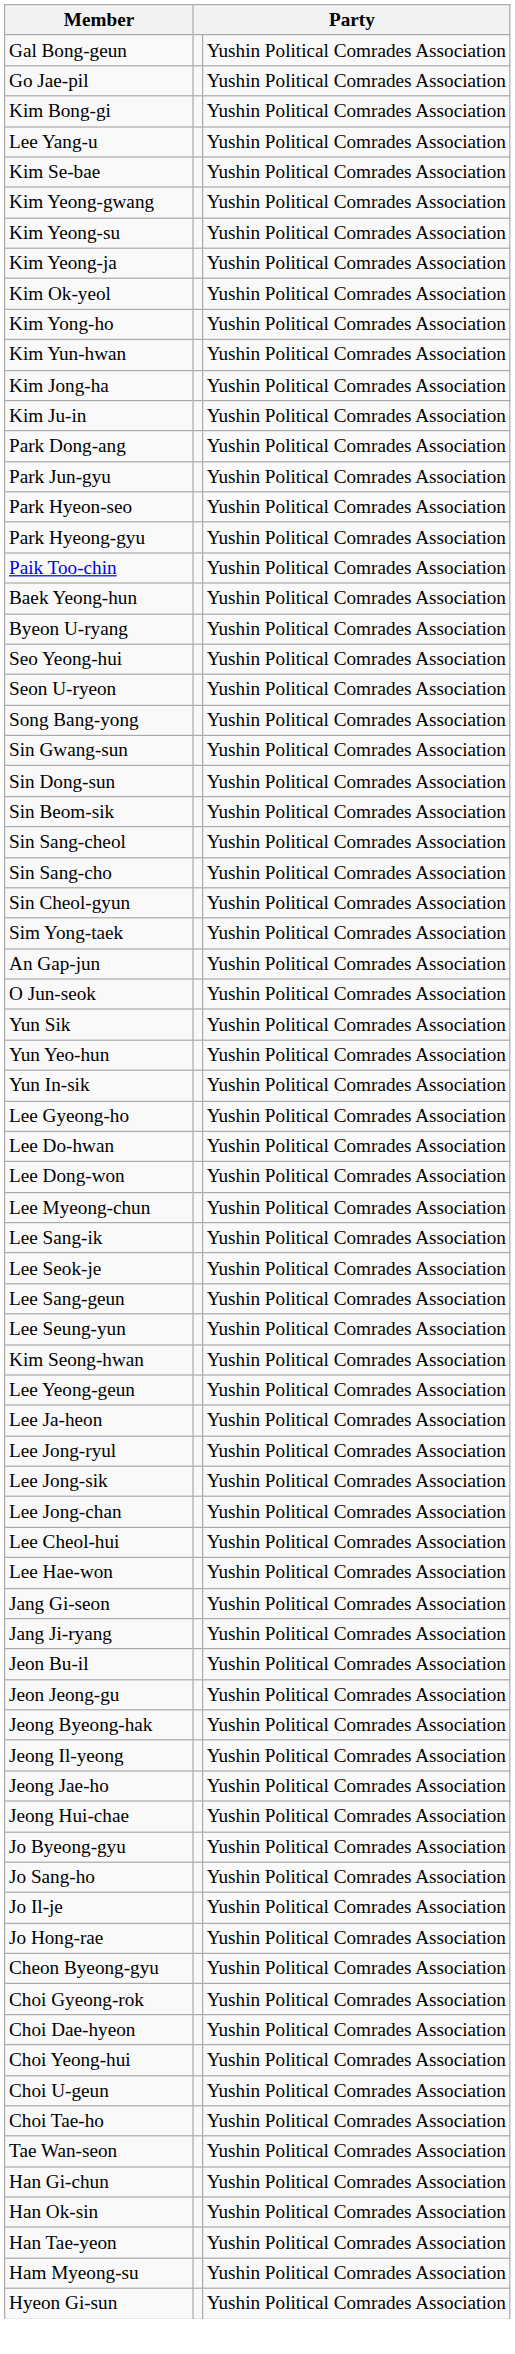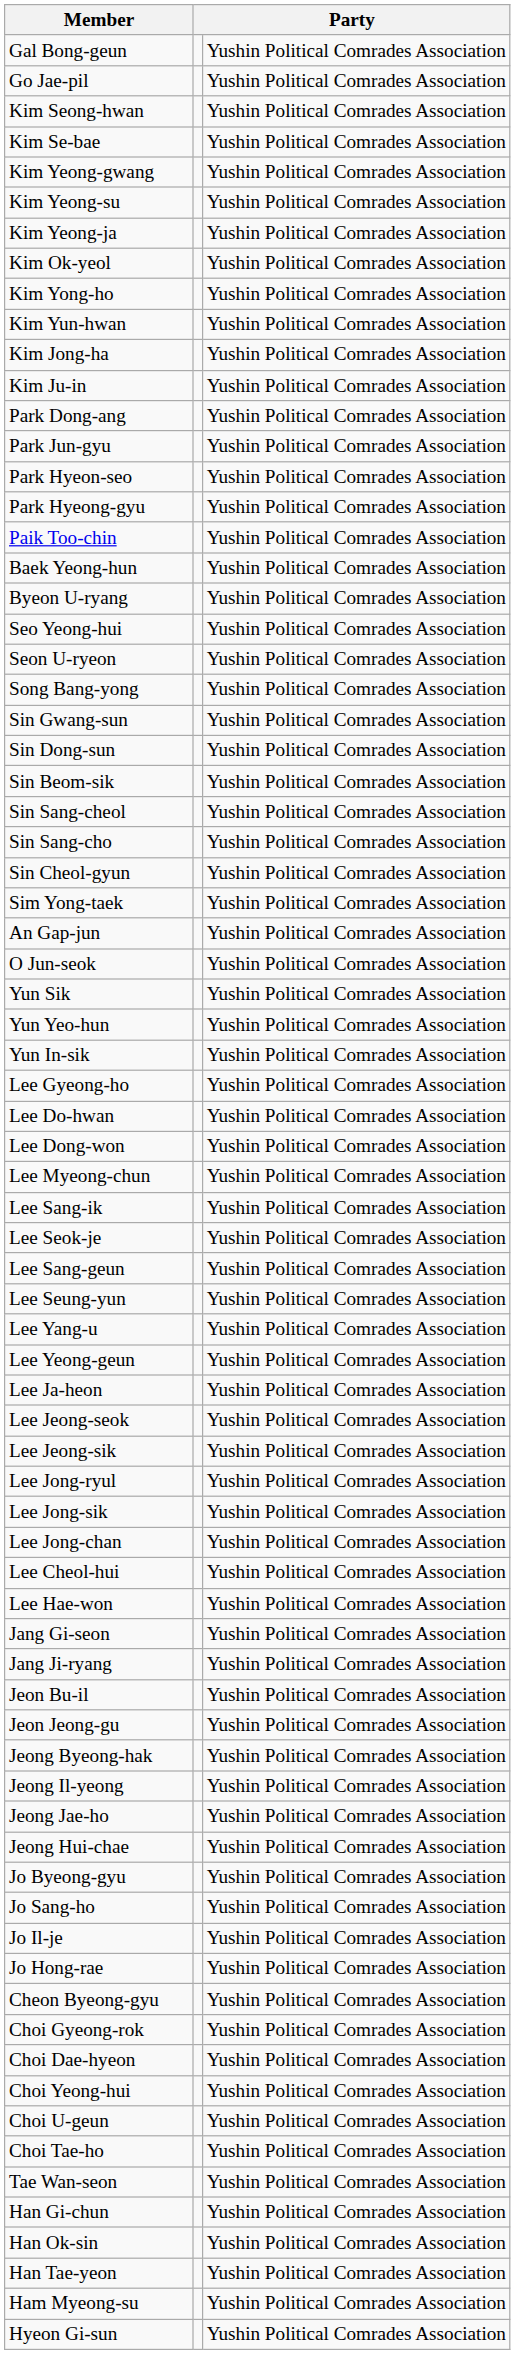- row: (60, 111)
rows swapped: (76, 1359) <-> (53, 141)
+ row: (69, 1420)
+ row: (63, 1450)
